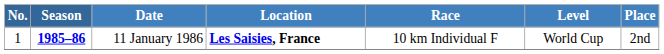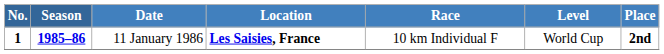(18, 38) normal -> (18, 38) bold
(640, 38) normal -> (640, 38) bold
